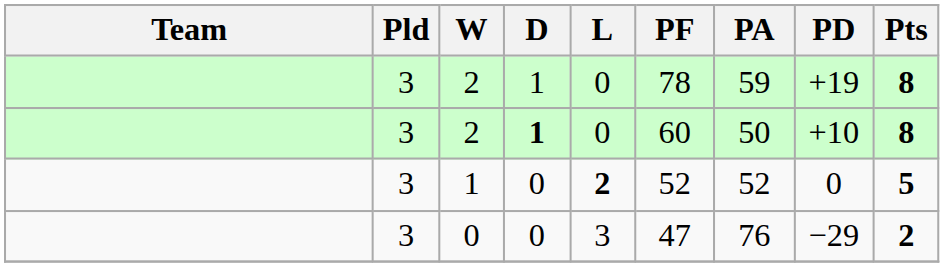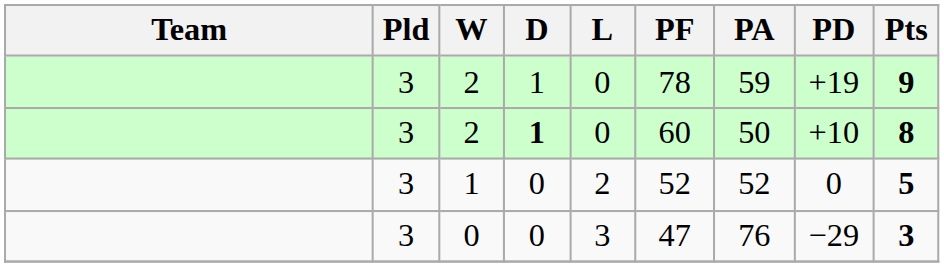(906, 81) 8 -> (906, 81) 9
(602, 183) bold -> (602, 183) normal
(906, 235) 2 -> (906, 235) 3
